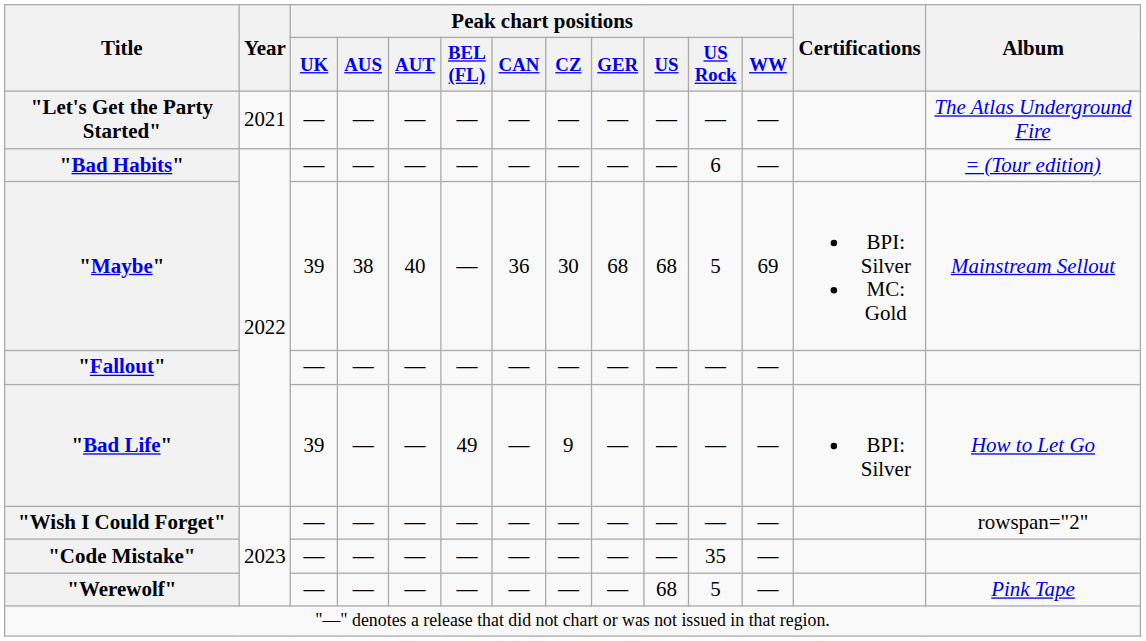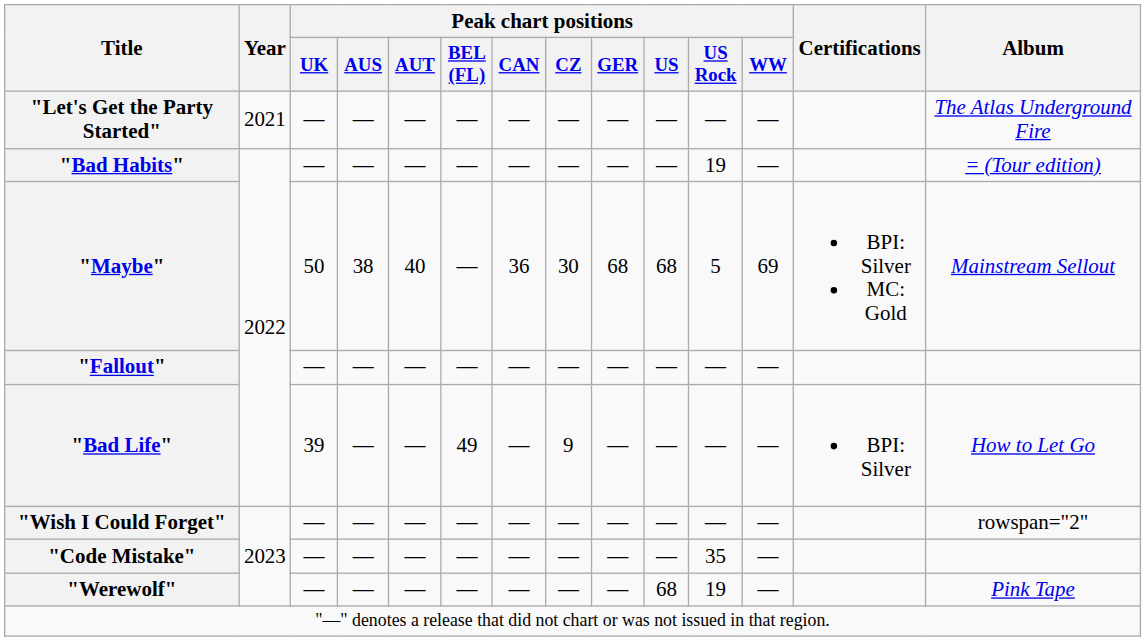(716, 164) 6 -> (716, 164) 19
(314, 265) 39 -> (314, 265) 50
(716, 589) 5 -> (716, 589) 19
